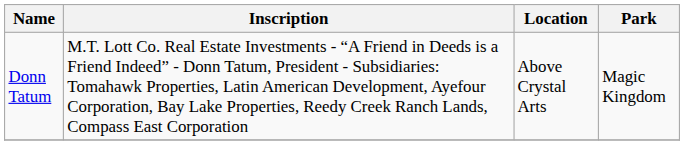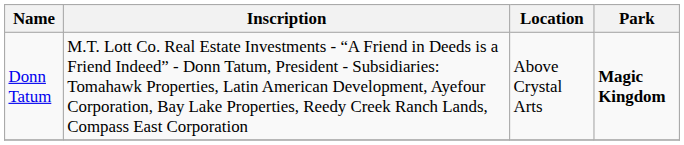(634, 86) normal -> (632, 86) bold
